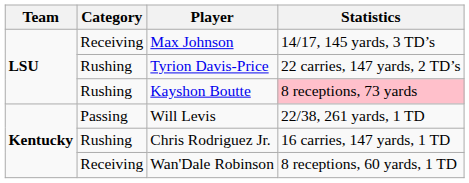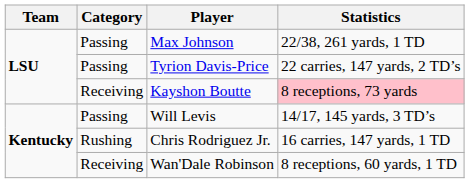(112, 41) Receiving -> (104, 41) Passing
(358, 41) 14/17, 145 yards, 3 TD’s -> (353, 41) 22/38, 261 yards, 1 TD
(106, 66) Rushing -> (104, 66) Passing
(106, 91) Rushing -> (112, 91) Receiving
(353, 115) 22/38, 261 yards, 1 TD -> (358, 115) 14/17, 145 yards, 3 TD’s
